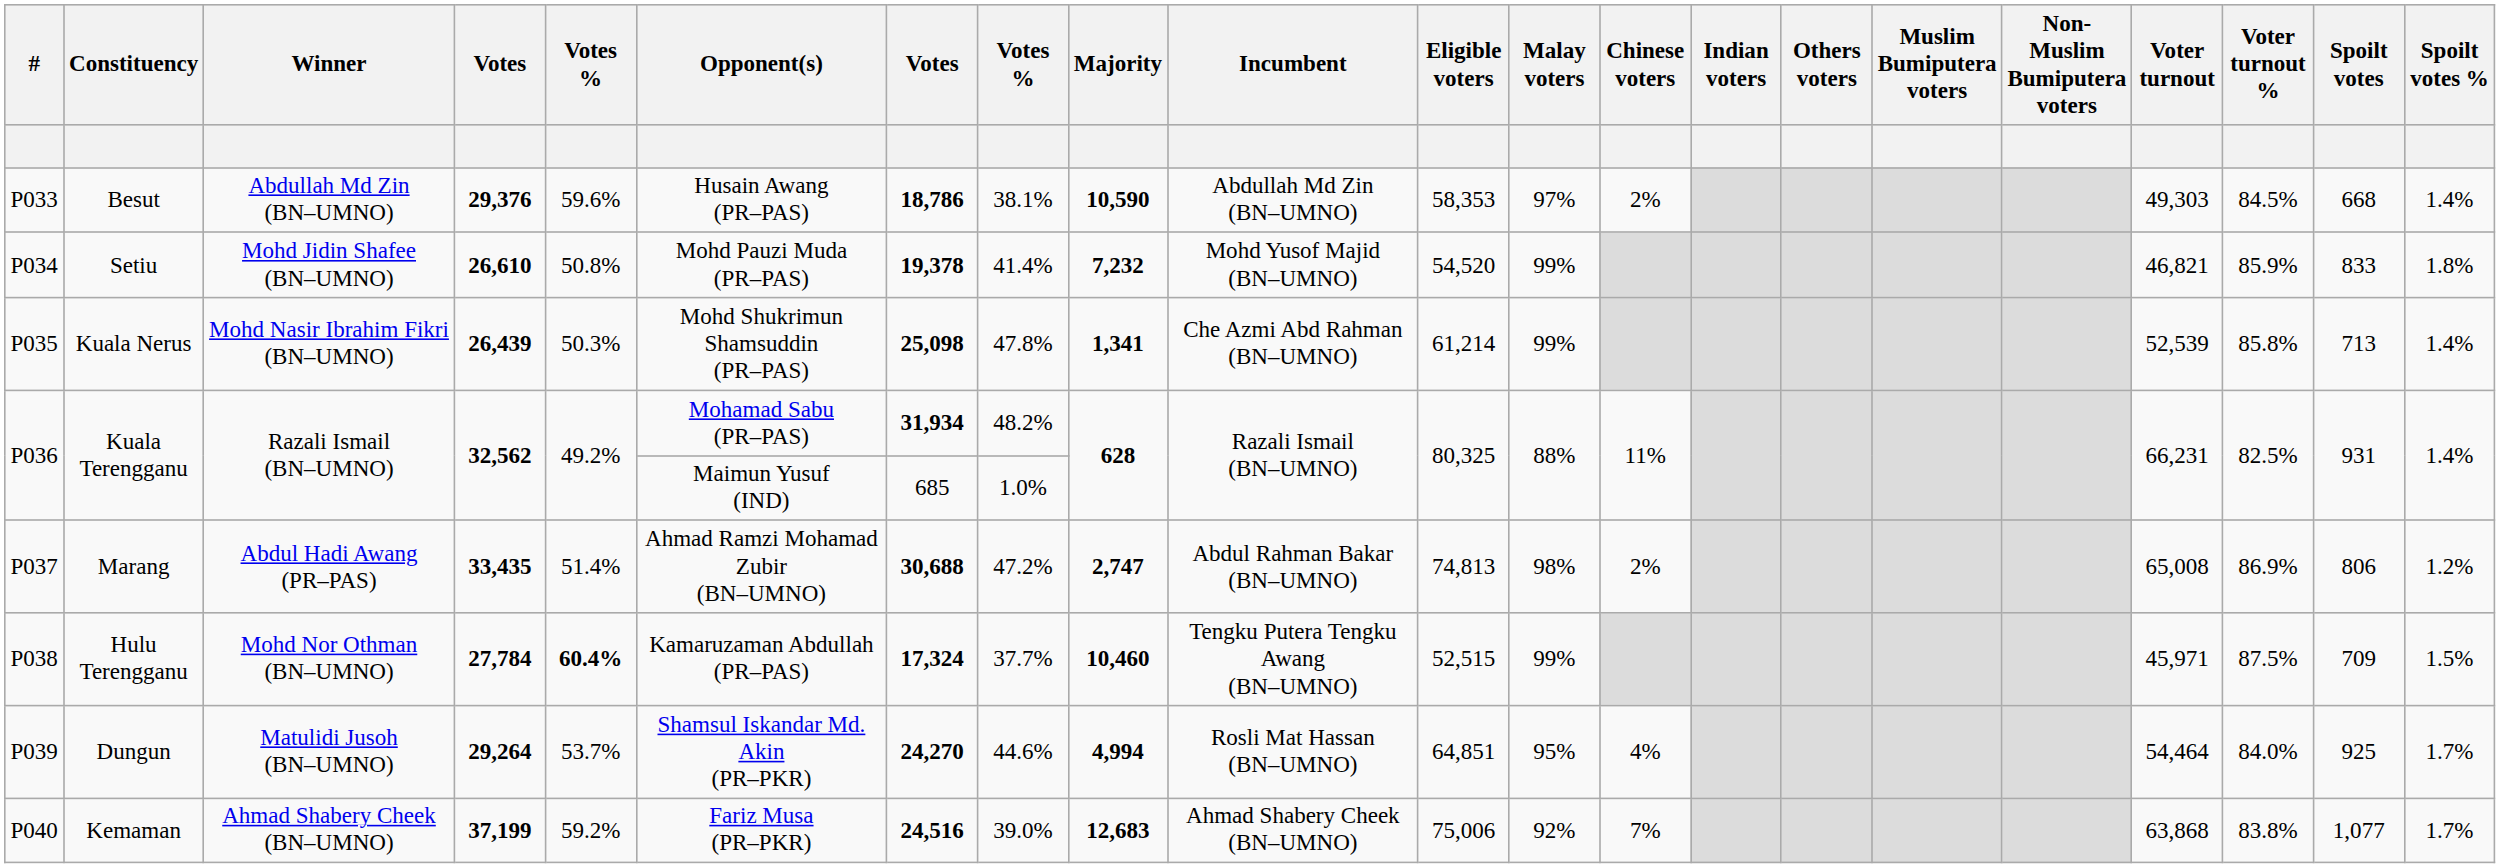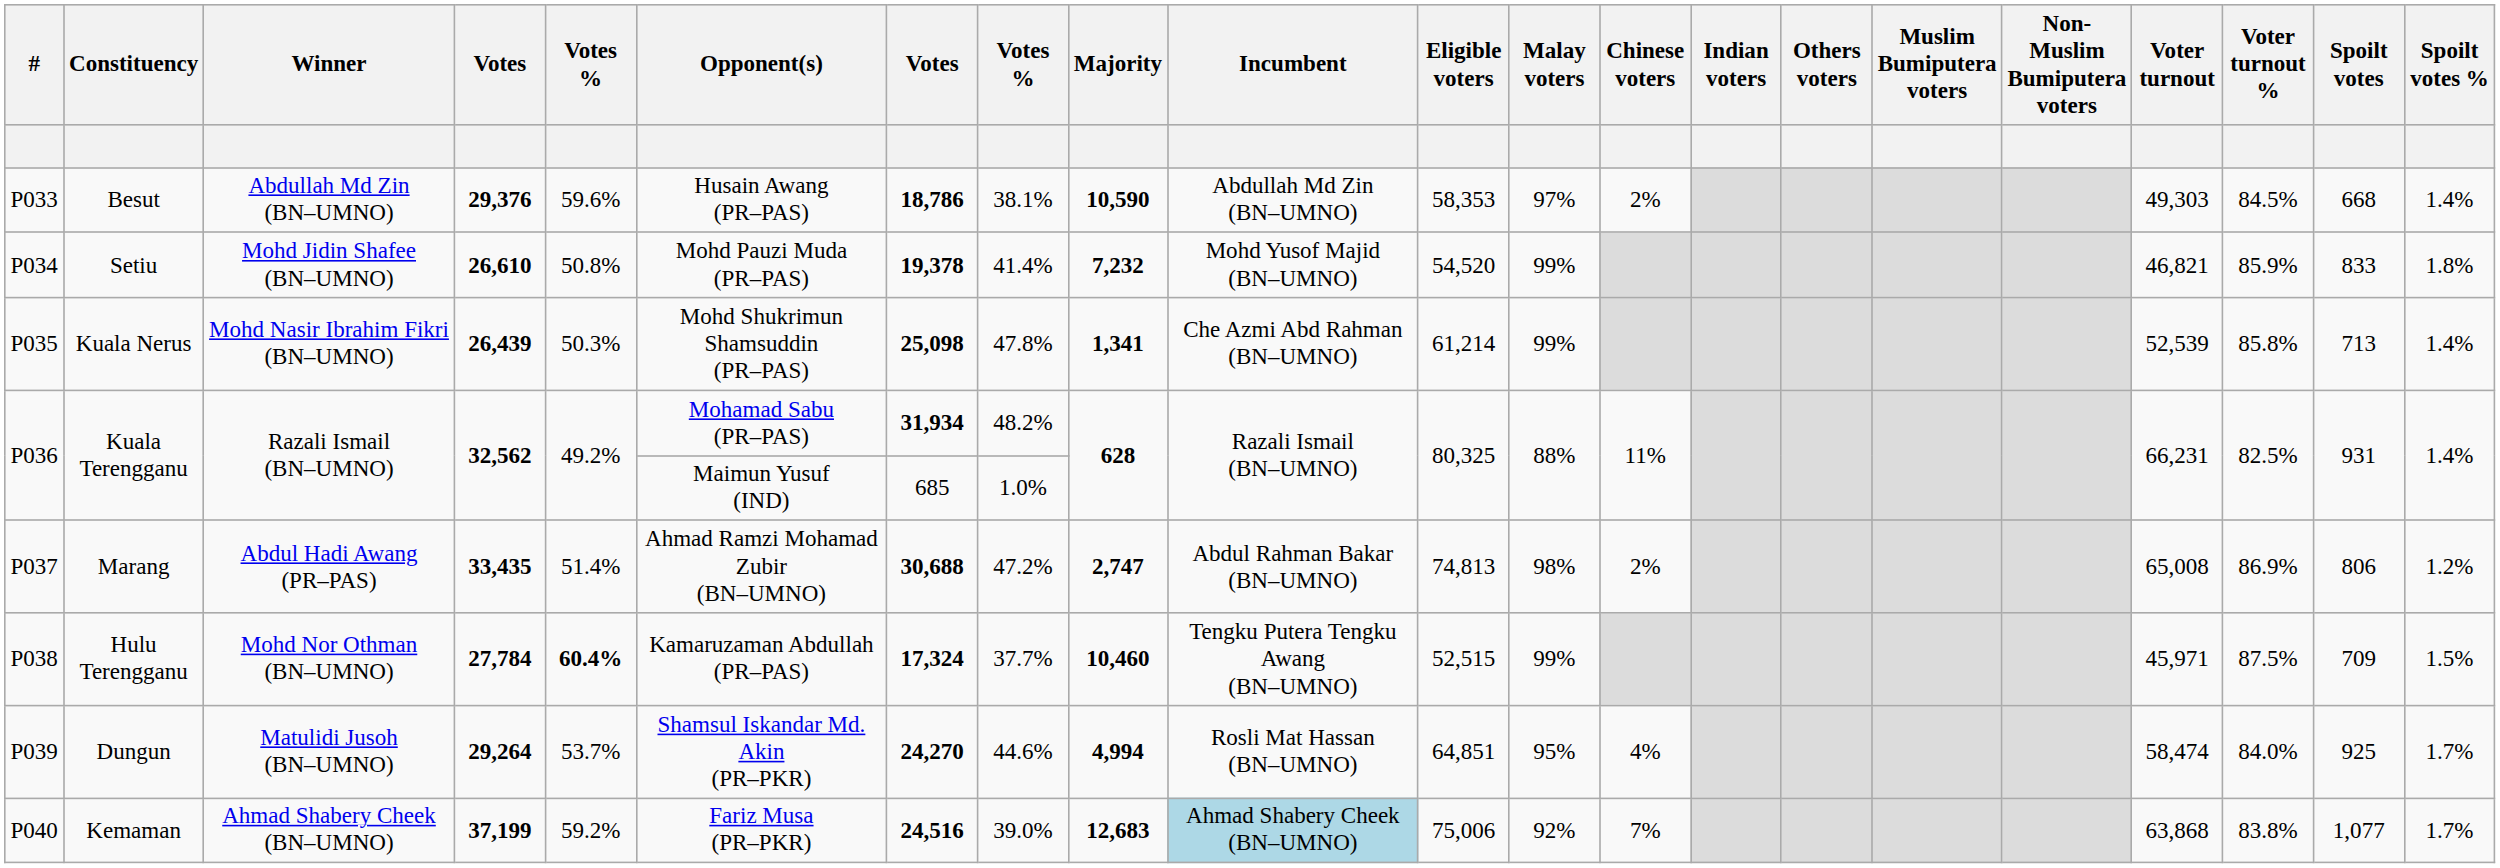(2177, 751) 54,464 -> (2177, 751) 58,474
(1293, 830) no background -> (1293, 830) lightblue background
